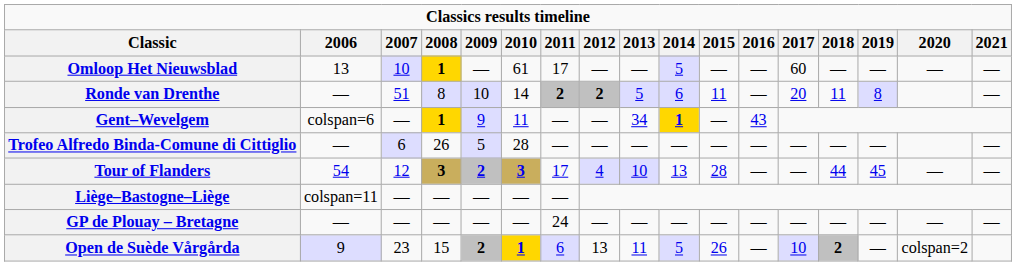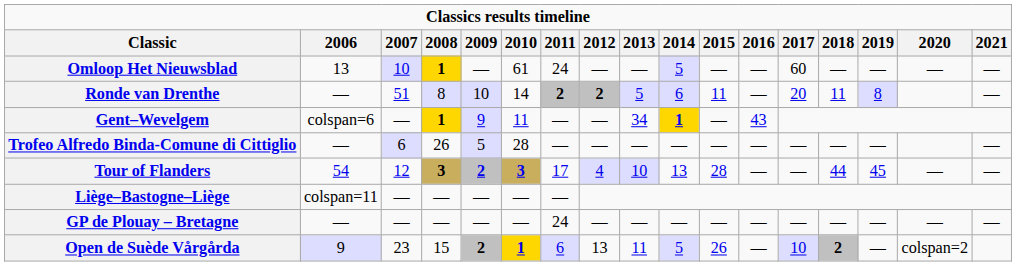(560, 68) 17 -> (560, 68) 24
